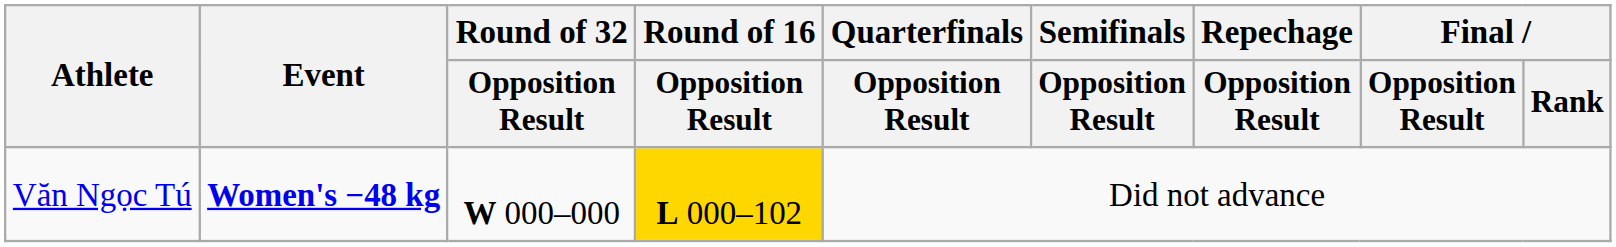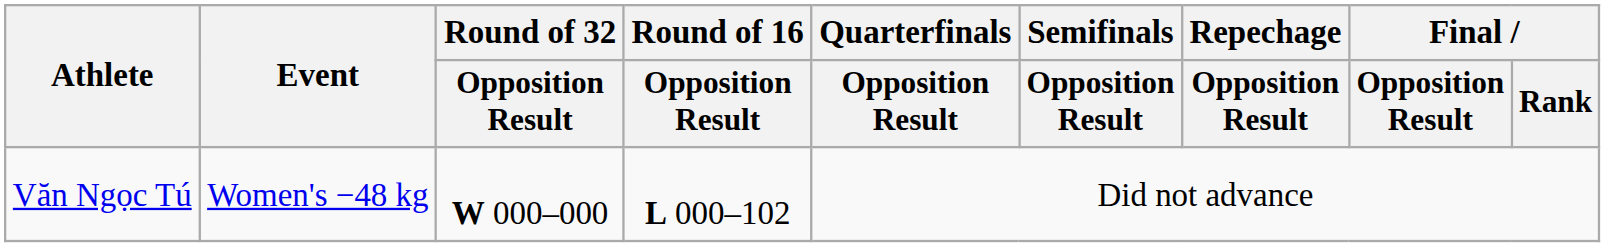(324, 194) bold -> (318, 194) normal
(729, 213) gold background -> (718, 213) no background
